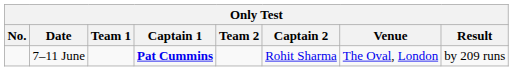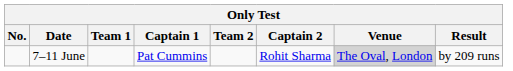(175, 55) bold -> (172, 55) normal
(390, 55) no background -> (385, 55) lightgrey background
